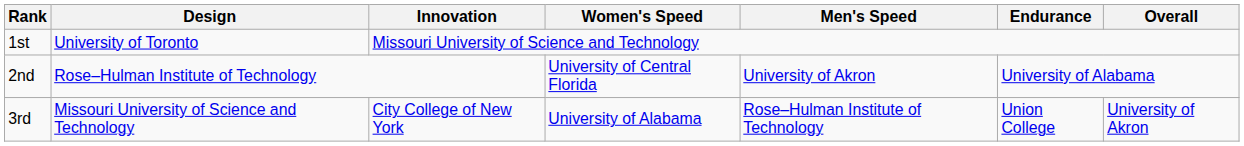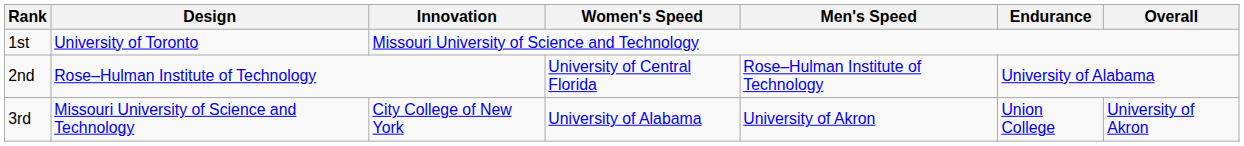(809, 76) University of Akron -> (832, 76) Rose–Hulman Institute of Technology
(832, 119) Rose–Hulman Institute of Technology -> (809, 119) University of Akron
